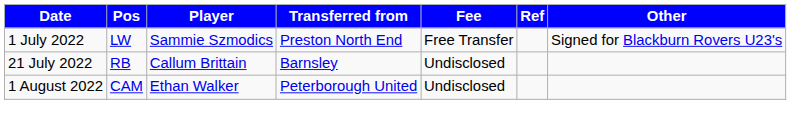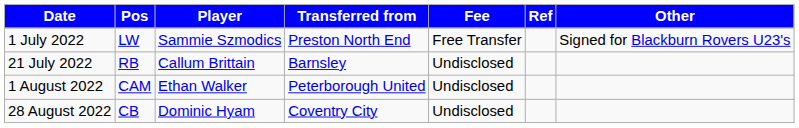+ row: (60, 110)
